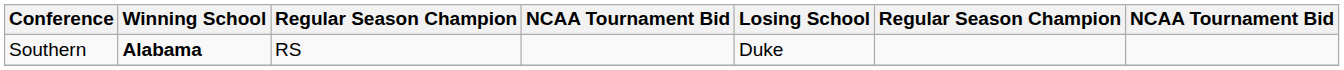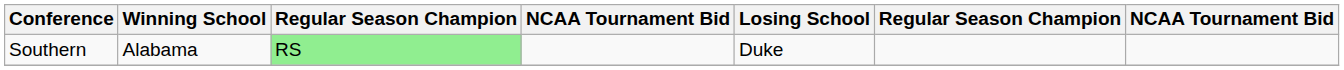(162, 49) bold -> (160, 49) normal
(288, 49) no background -> (288, 49) lightgreen background
